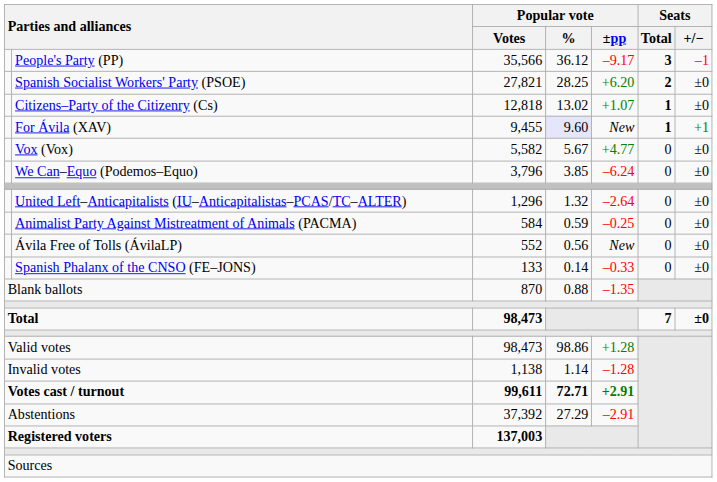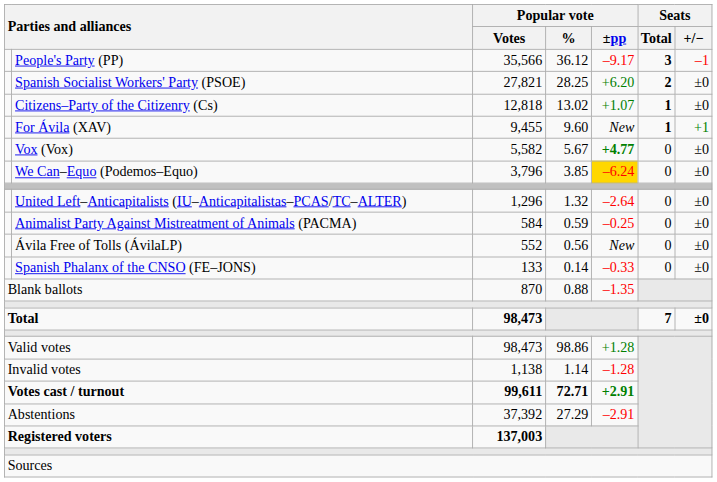(576, 127) lavender background -> (576, 127) no background
(618, 149) normal -> (618, 149) bold
(619, 171) no background -> (619, 171) gold background
